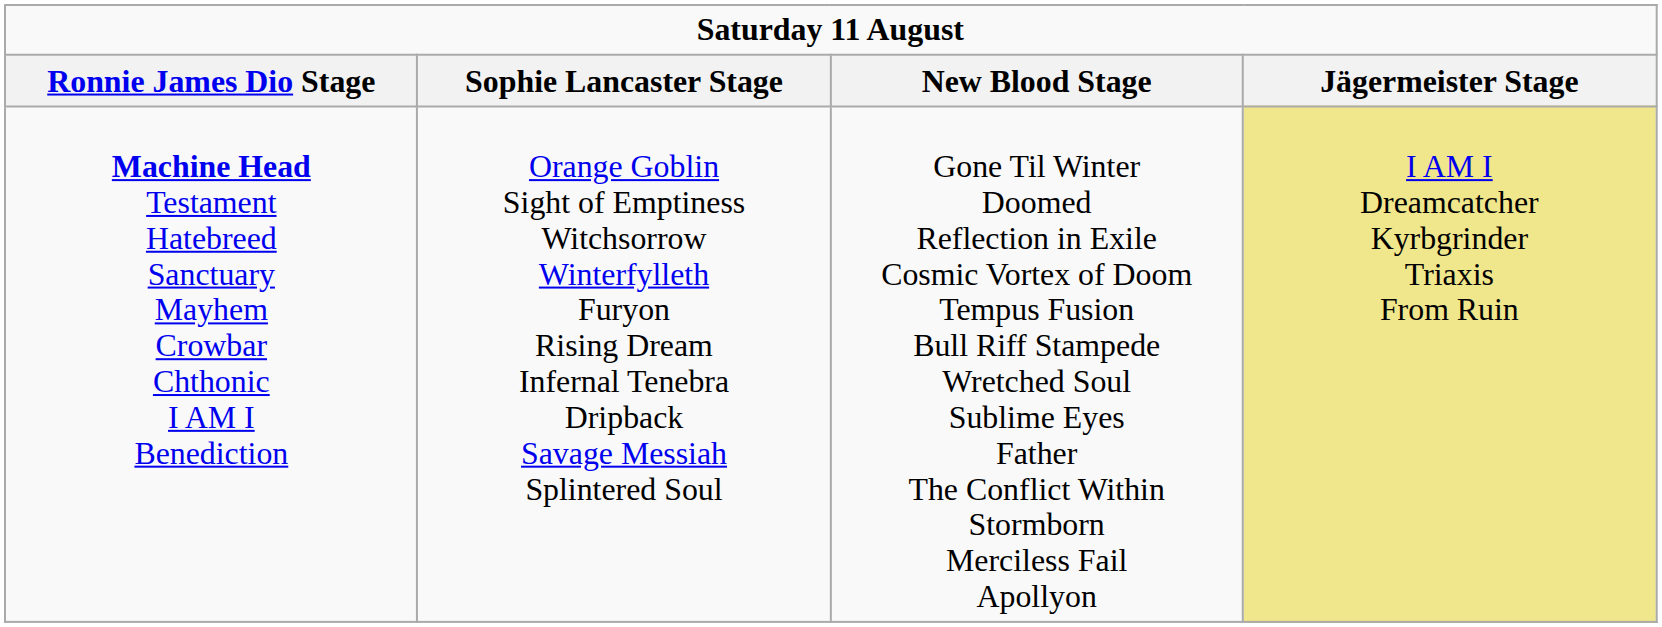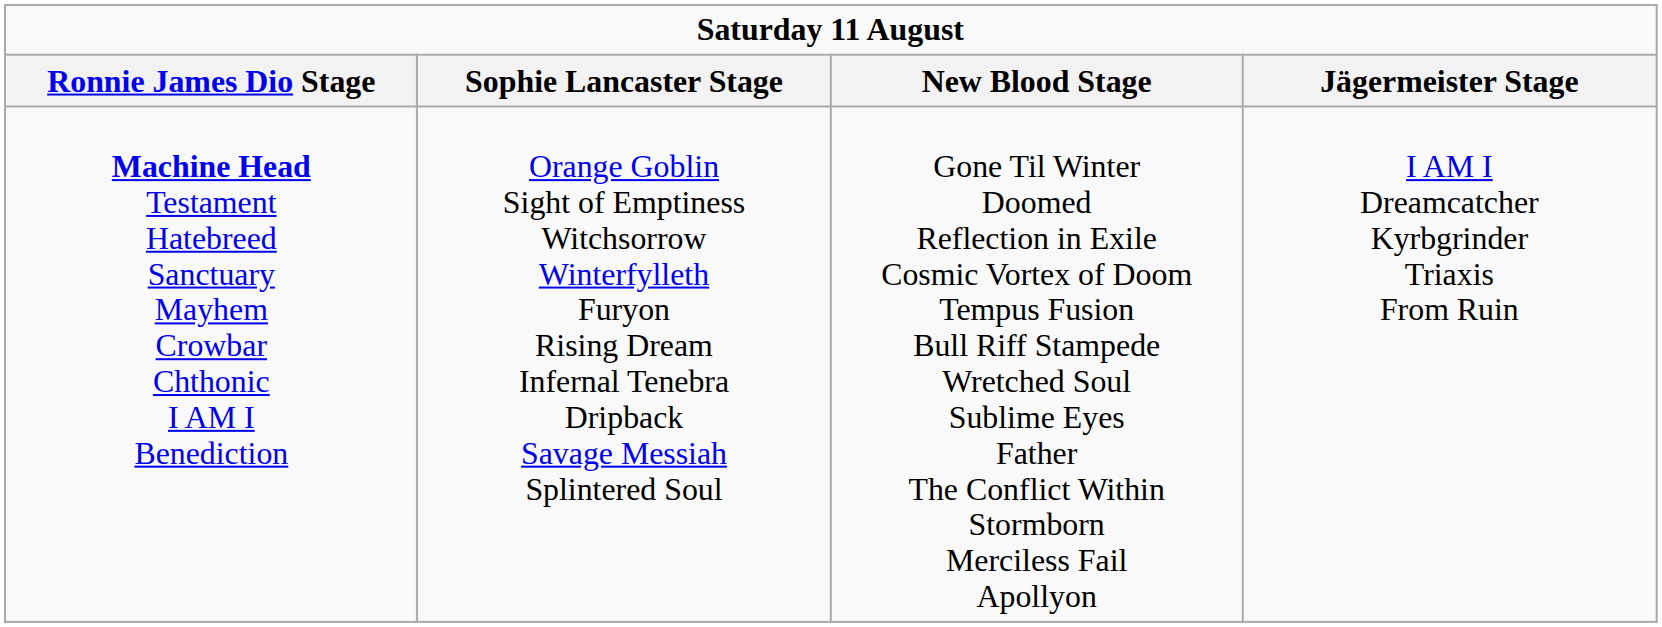(1449, 238) khaki background -> (1449, 238) no background
